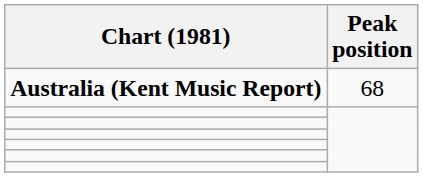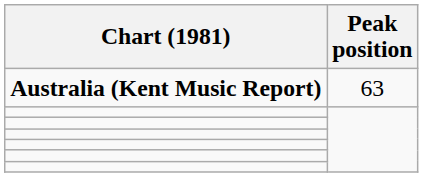(372, 87) 68 -> (372, 87) 63
